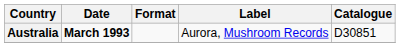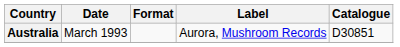(97, 33) bold -> (96, 33) normal
